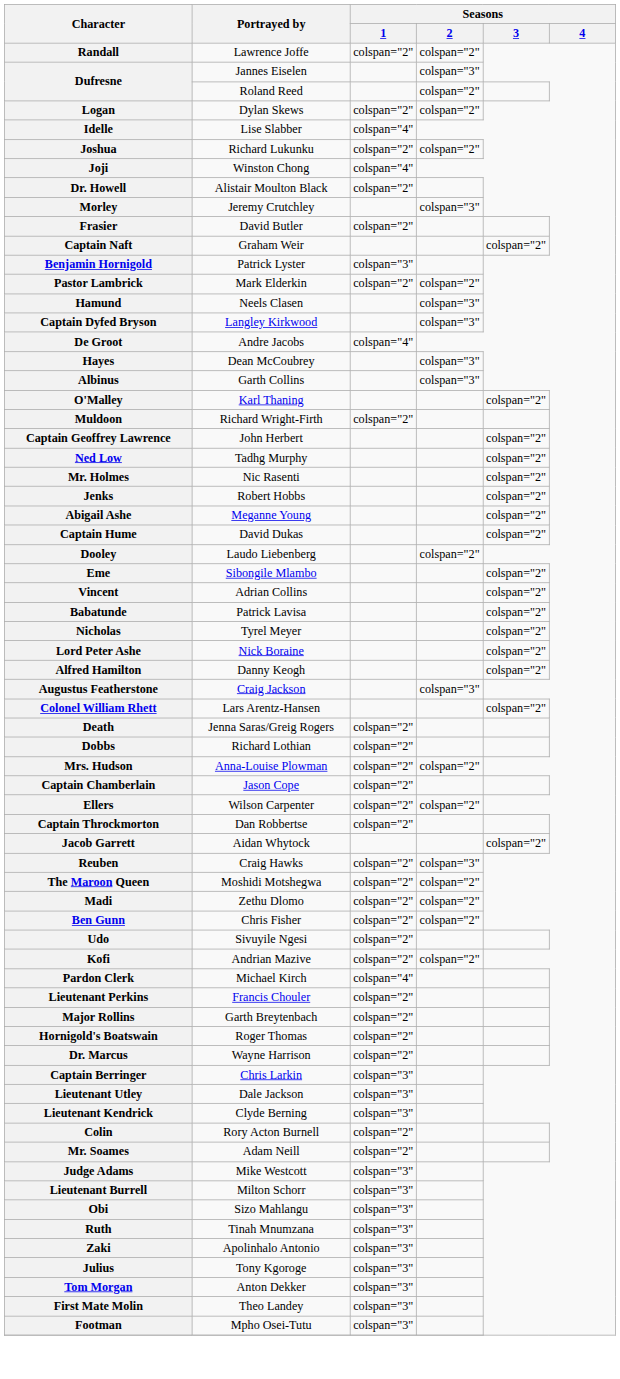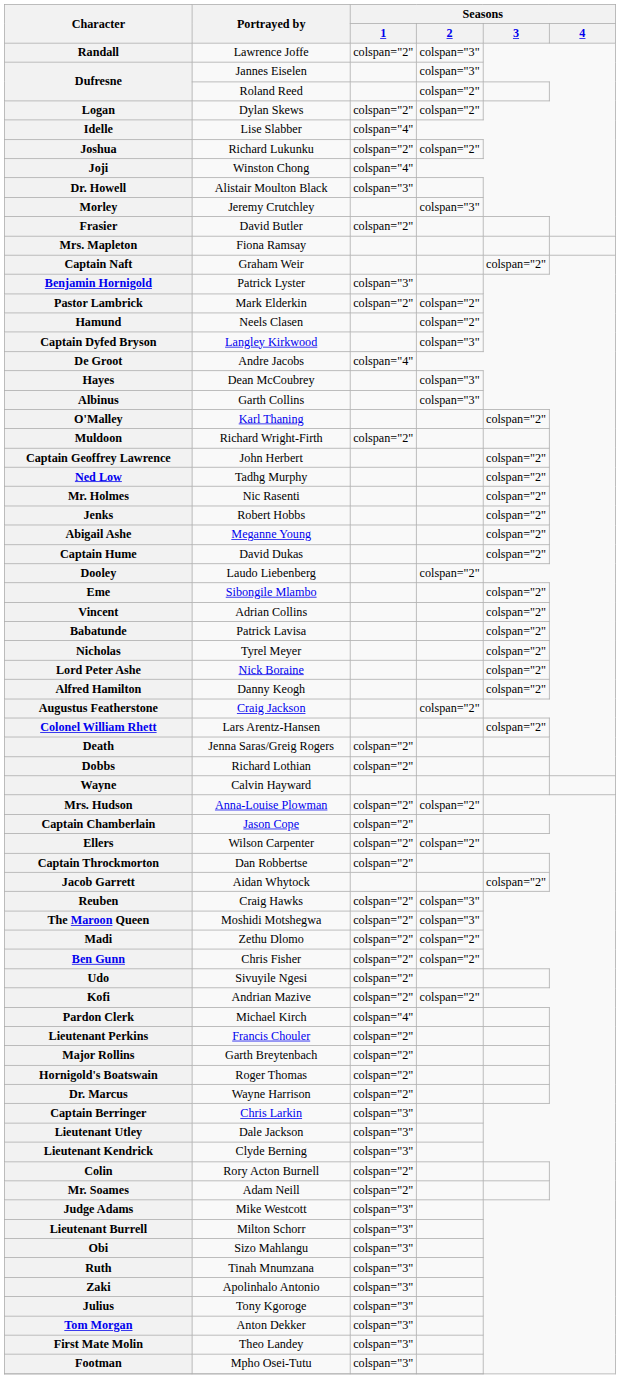(450, 52) colspan="2" -> (450, 52) colspan="3"
(383, 187) colspan="2" -> (383, 187) colspan="3"
+ row: (98, 245)
(450, 303) colspan="3" -> (450, 322) colspan="2"
(450, 689) colspan="3" -> (450, 708) colspan="2"
+ row: (98, 785)
(450, 881) colspan="2" -> (450, 920) colspan="3"
